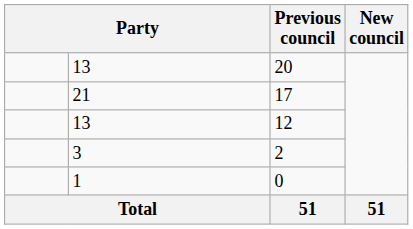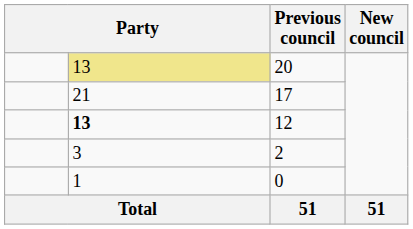(81, 67) no background -> (81, 67) khaki background
(81, 124) normal -> (81, 124) bold
